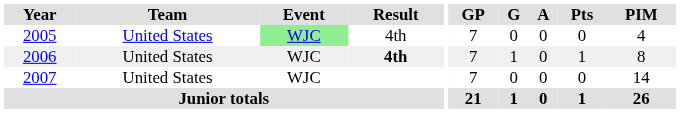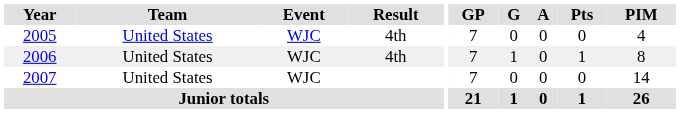(304, 35) lightgreen background -> (304, 35) no background
(396, 56) bold -> (396, 56) normal
